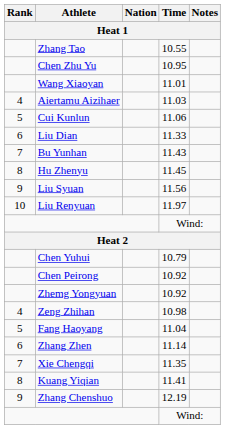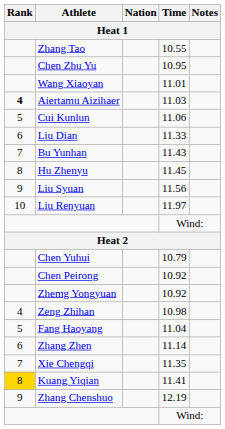(20, 100) normal -> (20, 100) bold
(20, 380) no background -> (20, 380) gold background
